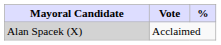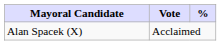(45, 31) lightgrey background -> (45, 31) no background
